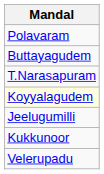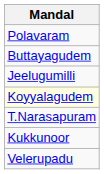(52, 76) T.Narasapuram -> (41, 76) Jeelugumilli
(41, 117) Jeelugumilli -> (52, 117) T.Narasapuram
